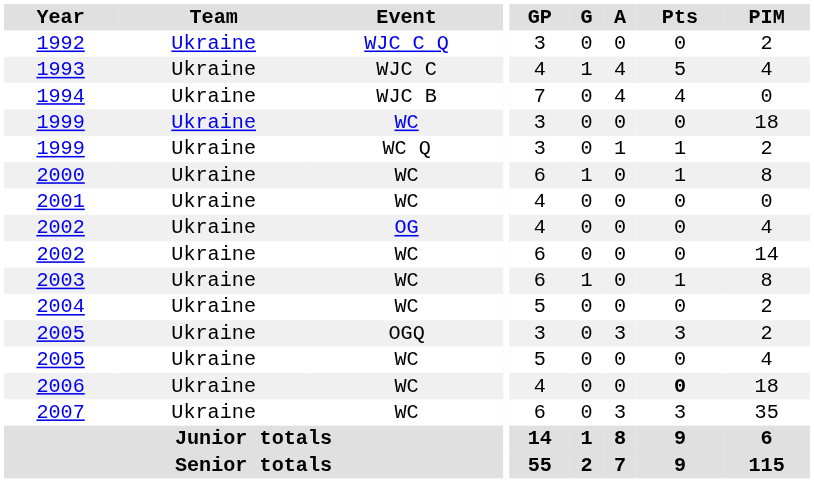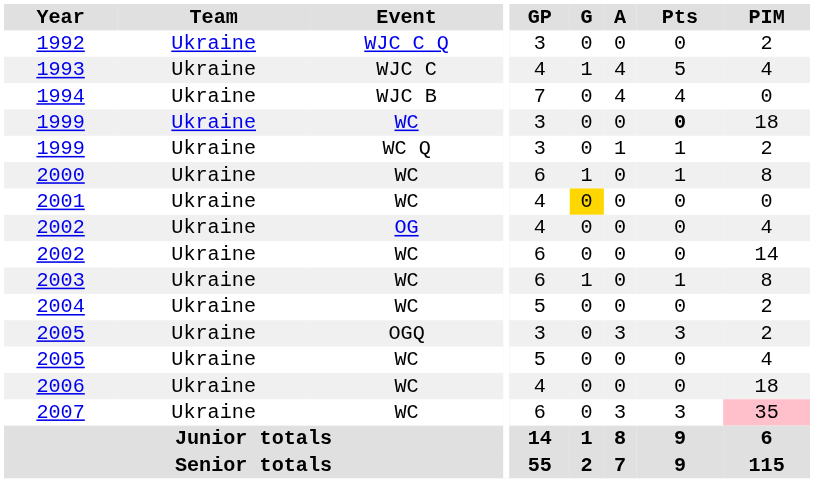(680, 123) normal -> (680, 123) bold
(587, 202) no background -> (587, 202) gold background
(680, 386) bold -> (680, 386) normal
(767, 412) no background -> (767, 412) pink background
